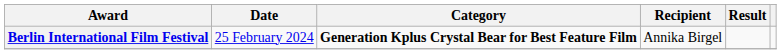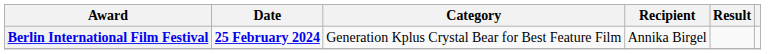(264, 37) normal -> (267, 37) bold
(478, 37) bold -> (474, 37) normal
